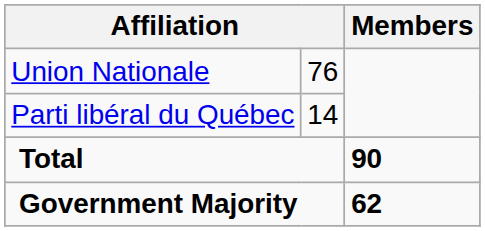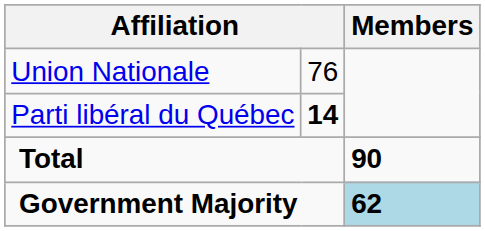(323, 114) normal -> (323, 114) bold
(367, 203) no background -> (367, 203) lightblue background
